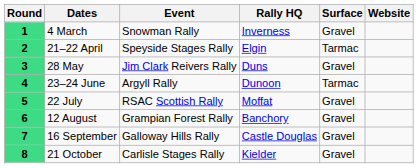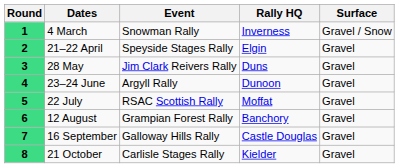- column: (389, 13)
(338, 31) Gravel -> (357, 31) Gravel / Snow
(340, 48) Tarmac -> (338, 48) Gravel
(340, 84) Tarmac -> (338, 84) Gravel
